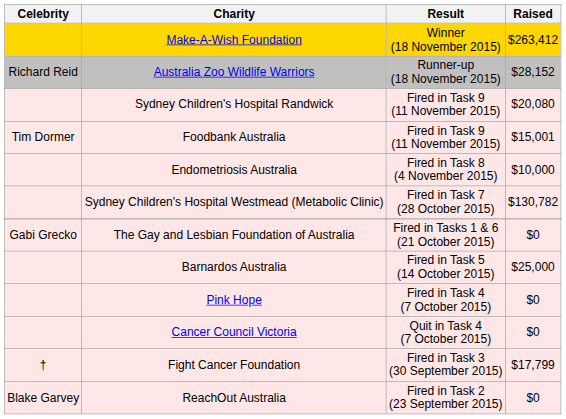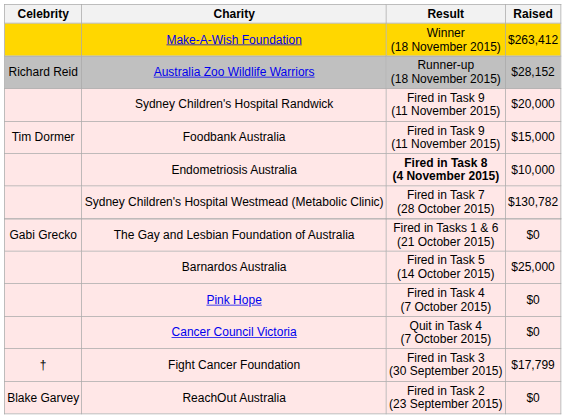(533, 104) $20,080 -> (533, 104) $20,000
(533, 137) $15,001 -> (533, 137) $15,000
(446, 169) normal -> (446, 169) bold
